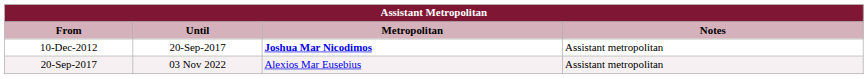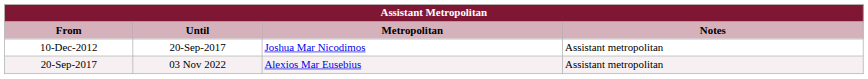(318, 47) bold -> (315, 47) normal
